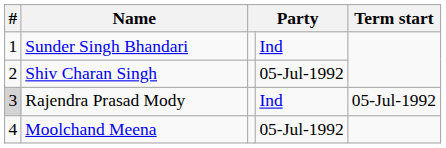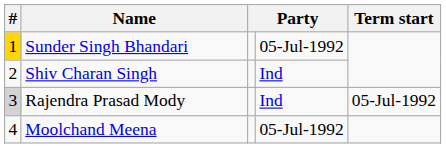(13, 45) no background -> (13, 45) gold background
(271, 45) Ind -> (302, 45) 05-Jul-1992
(302, 73) 05-Jul-1992 -> (271, 73) Ind
